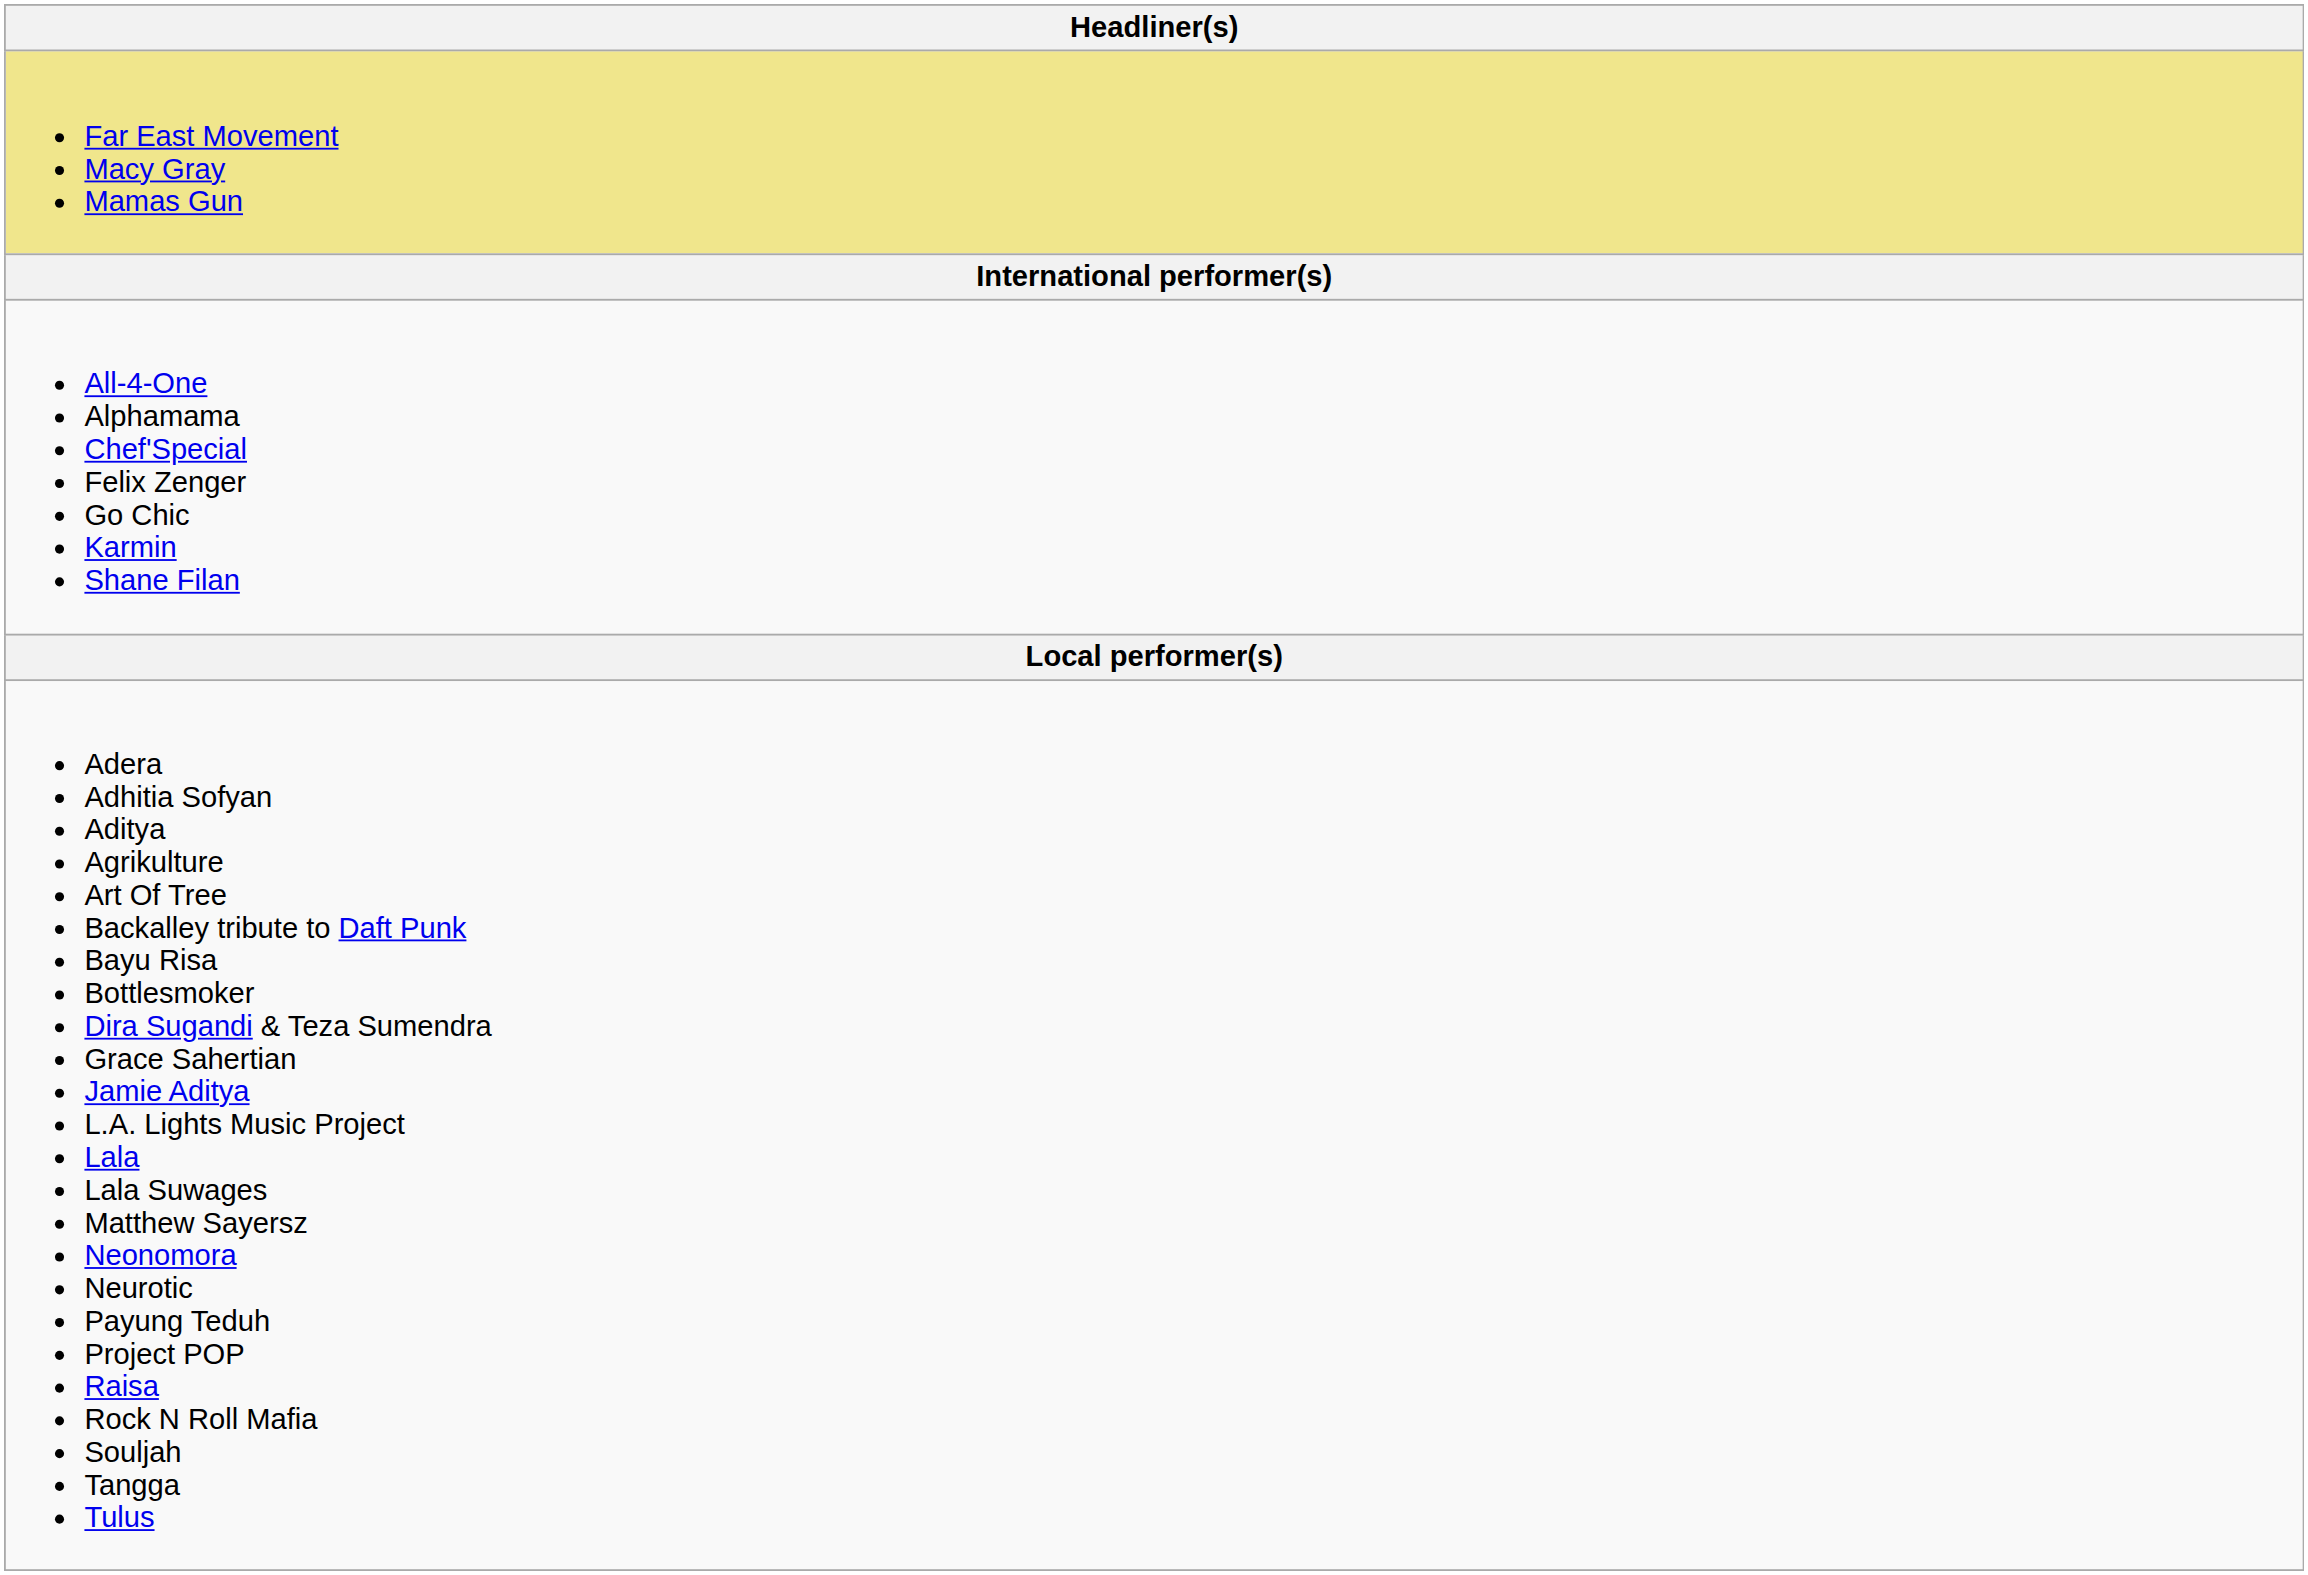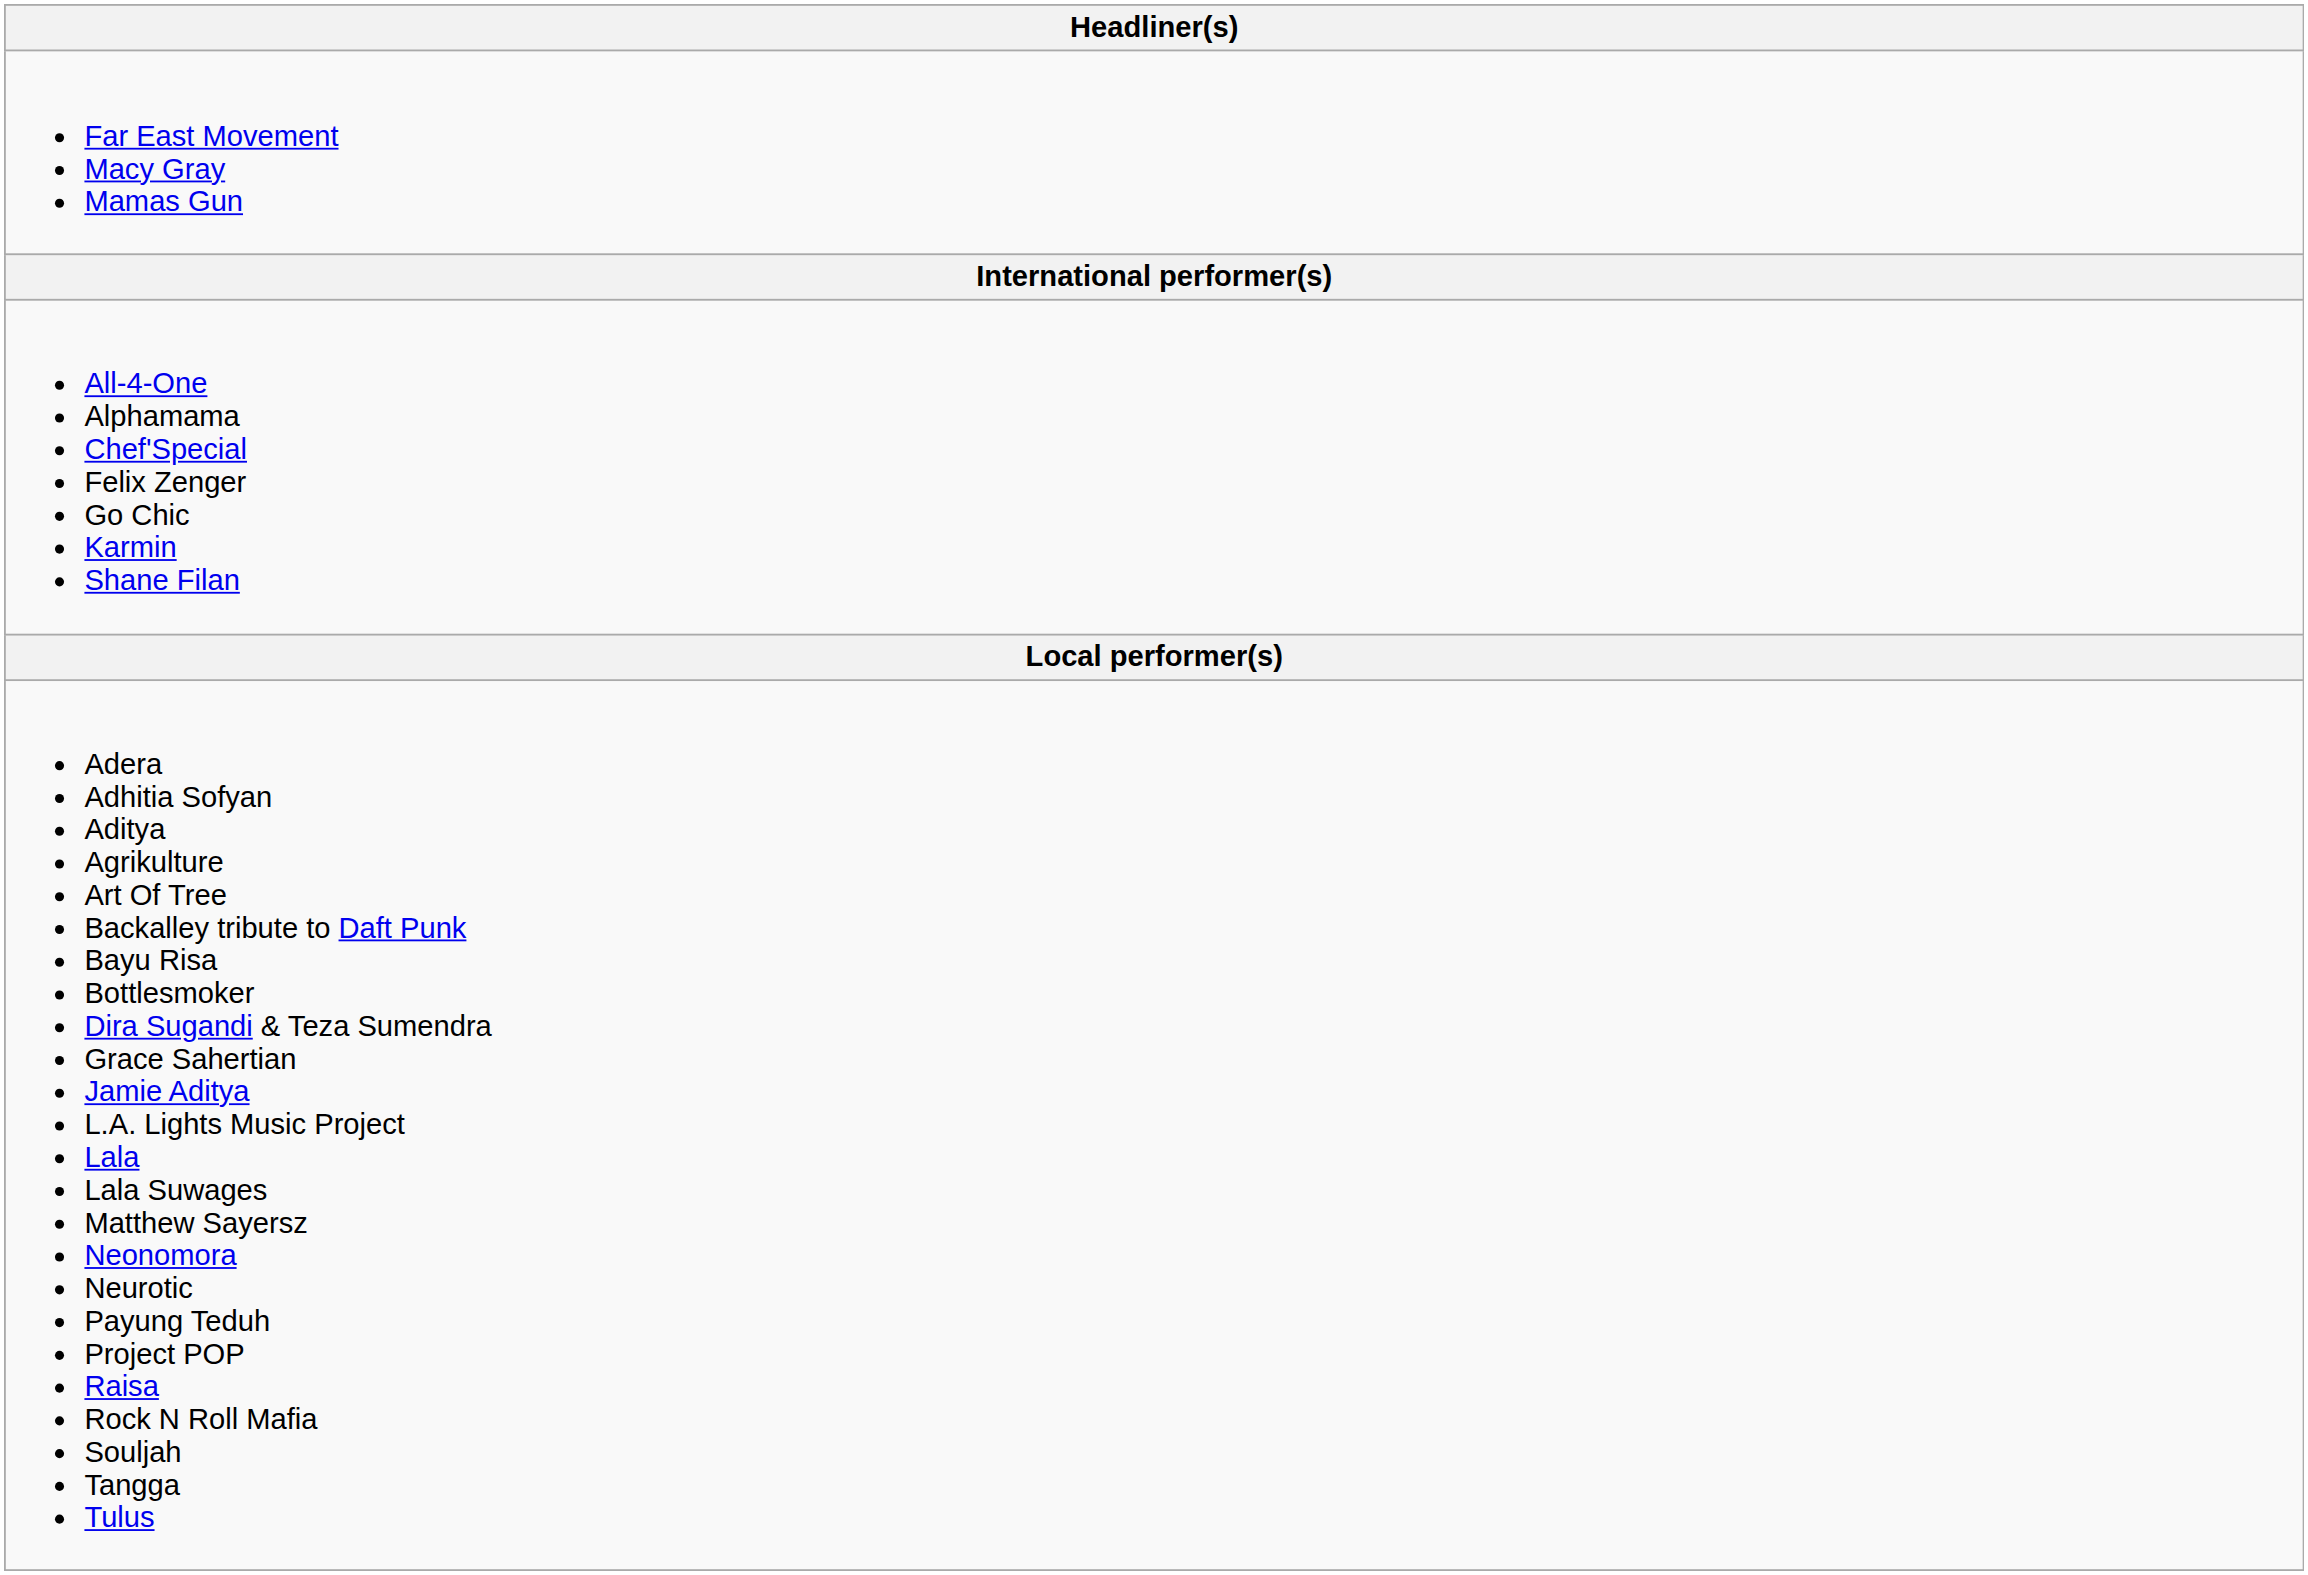(1154, 169) khaki background -> (1154, 169) no background
